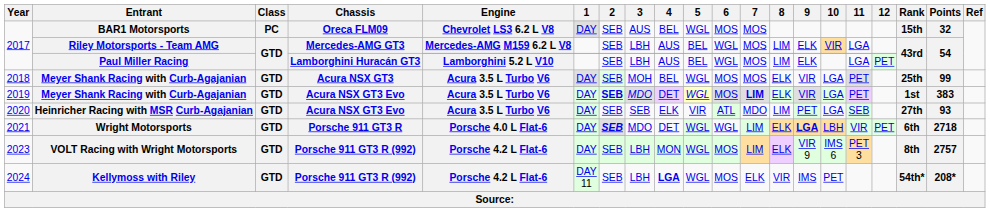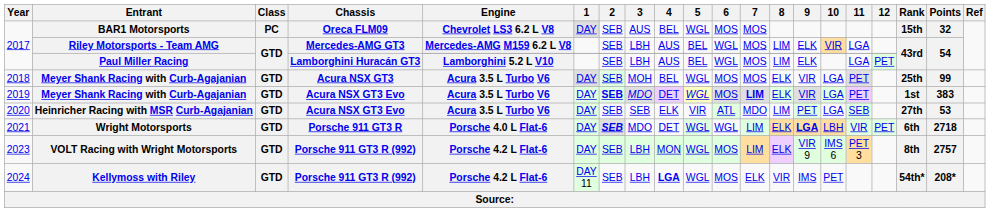(945, 111) 93 -> (945, 111) 53
